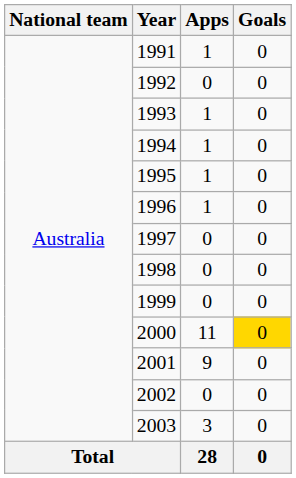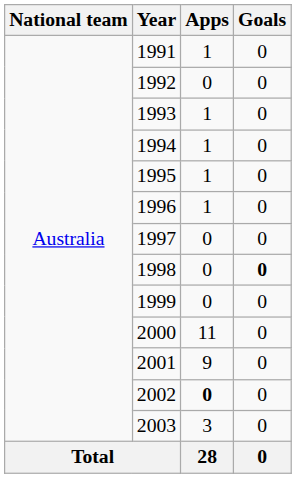(262, 269) normal -> (262, 269) bold
(262, 332) gold background -> (262, 332) no background
(207, 394) normal -> (207, 394) bold
